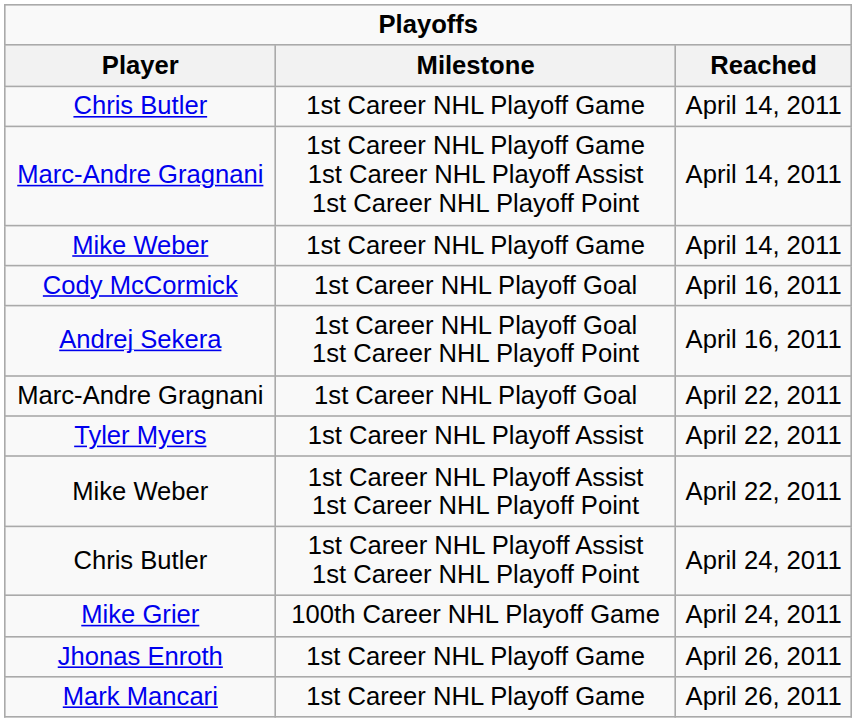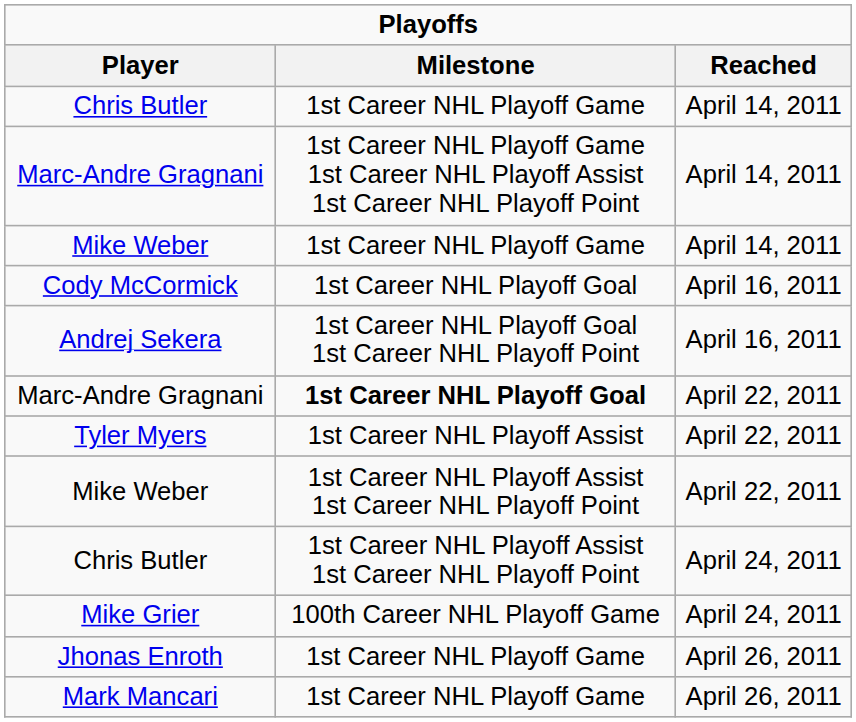(476, 395) normal -> (476, 395) bold
